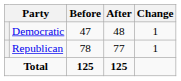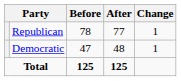rows swapped: (38, 48) <-> (38, 31)
